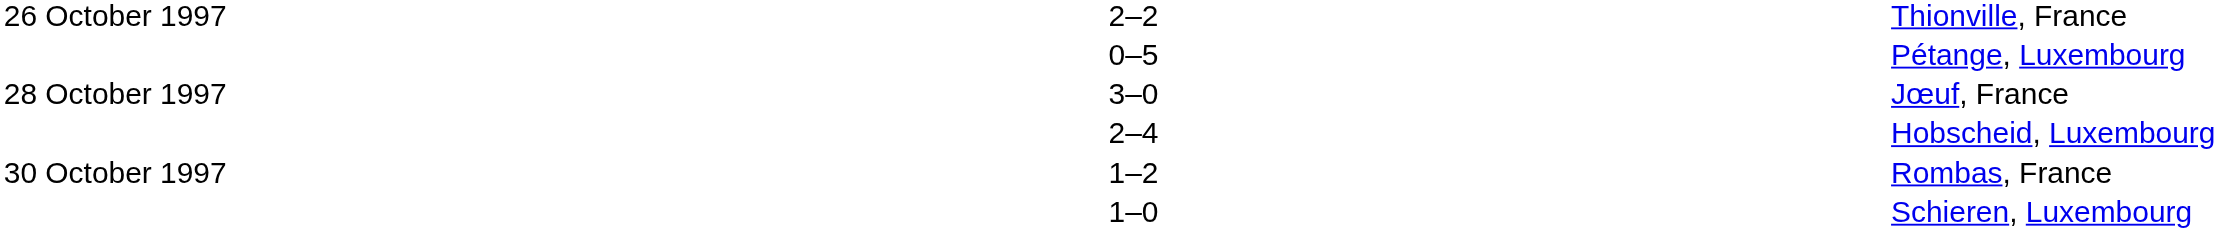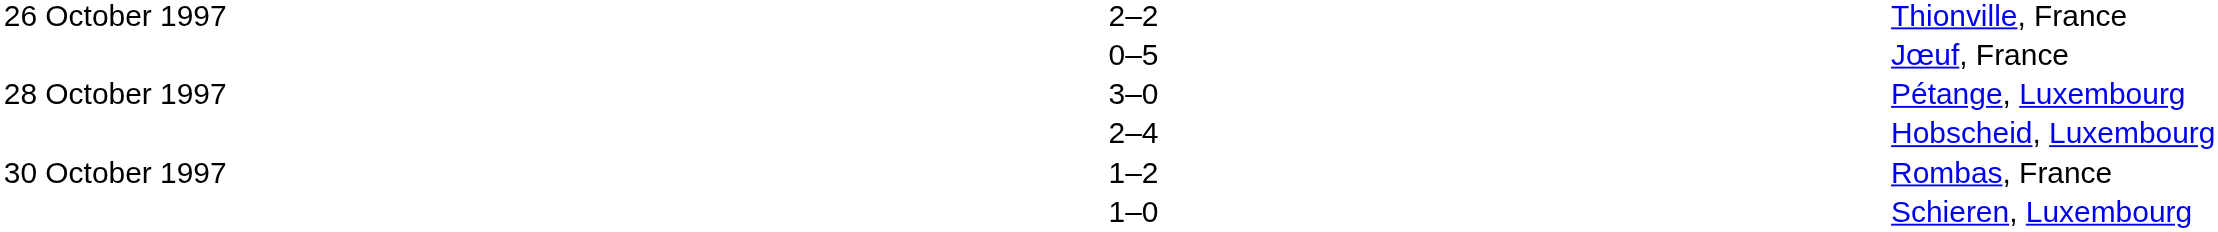(2038, 55) Pétange, Luxembourg -> (1980, 55) Jœuf, France
(1980, 94) Jœuf, France -> (2038, 94) Pétange, Luxembourg
